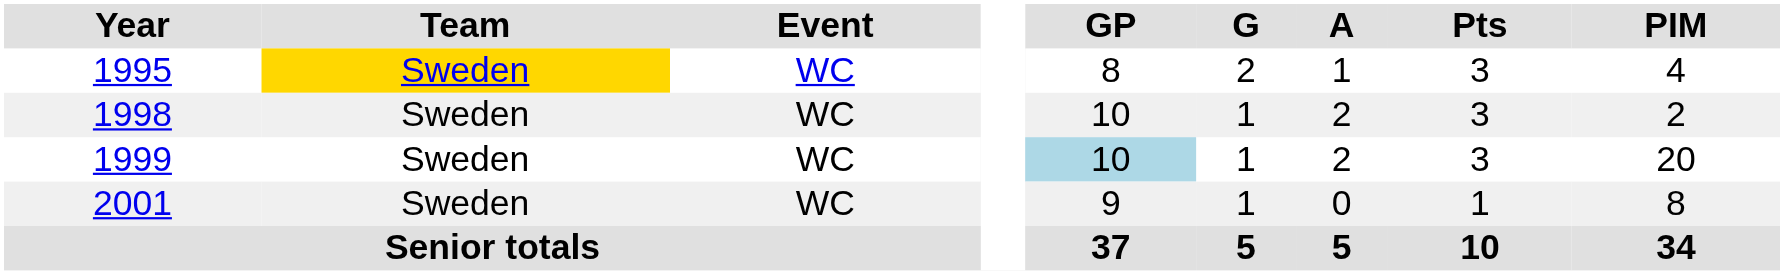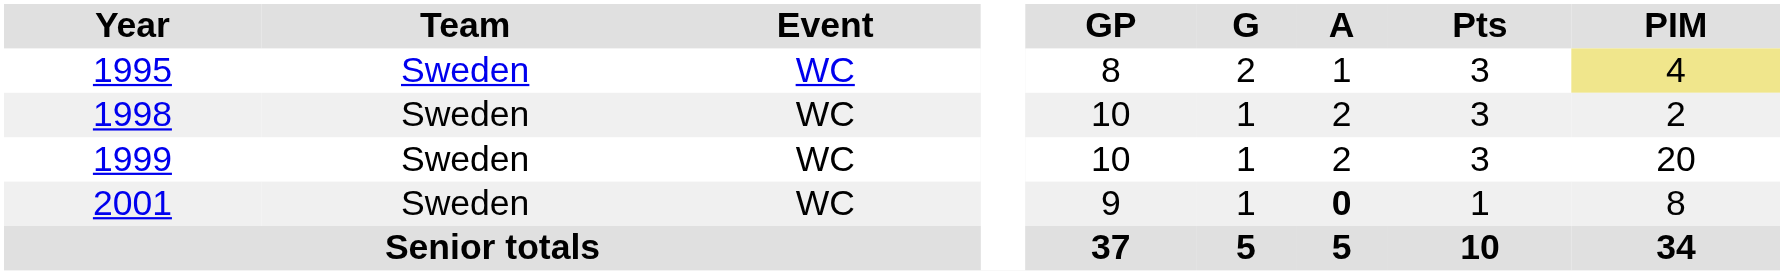(465, 69) gold background -> (465, 69) no background
(1676, 69) no background -> (1676, 69) khaki background
(1111, 158) lightblue background -> (1111, 158) no background
(1342, 203) normal -> (1342, 203) bold
